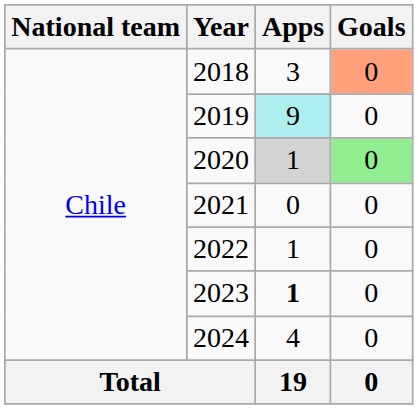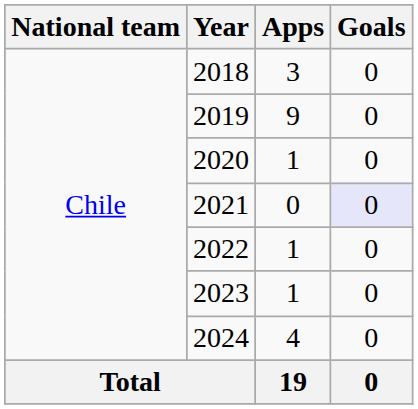(371, 71) lightsalmon background -> (371, 71) no background
(293, 115) paleturquoise background -> (293, 115) no background
(293, 159) lightgrey background -> (293, 159) no background
(371, 159) lightgreen background -> (371, 159) no background
(371, 204) no background -> (371, 204) lavender background
(293, 293) bold -> (293, 293) normal
